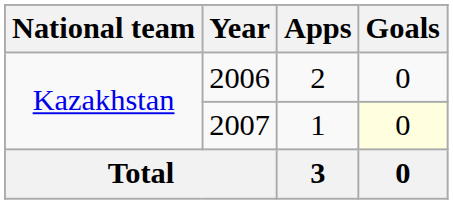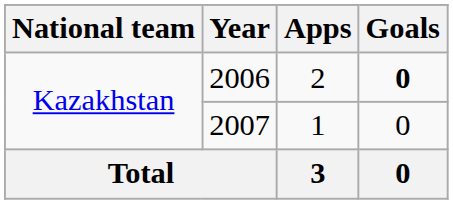(403, 76) normal -> (403, 76) bold
(403, 125) lightyellow background -> (403, 125) no background
